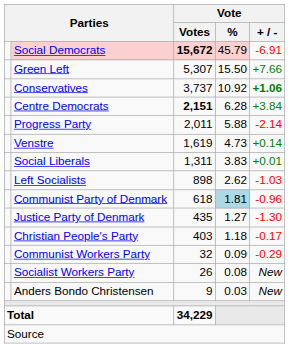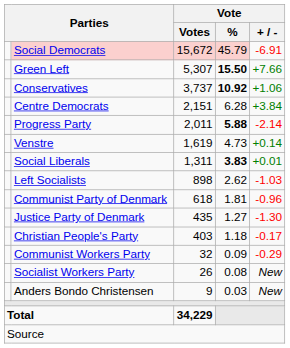(195, 50) bold -> (195, 50) normal
(232, 69) normal -> (232, 69) bold
(232, 87) normal -> (232, 87) bold
(267, 87) bold -> (267, 87) normal
(198, 106) bold -> (198, 106) normal
(236, 124) normal -> (236, 124) bold
(236, 161) normal -> (236, 161) bold
(236, 198) lightblue background -> (236, 198) no background
